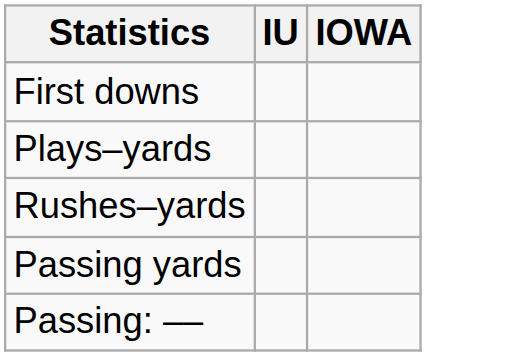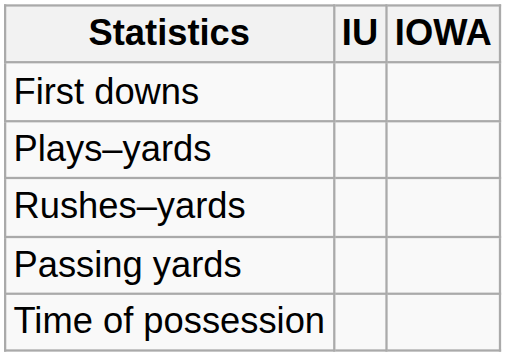- row: (108, 321)
+ row: (169, 321)
